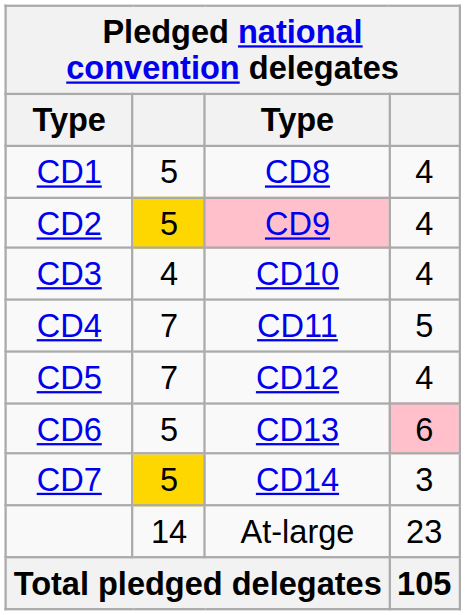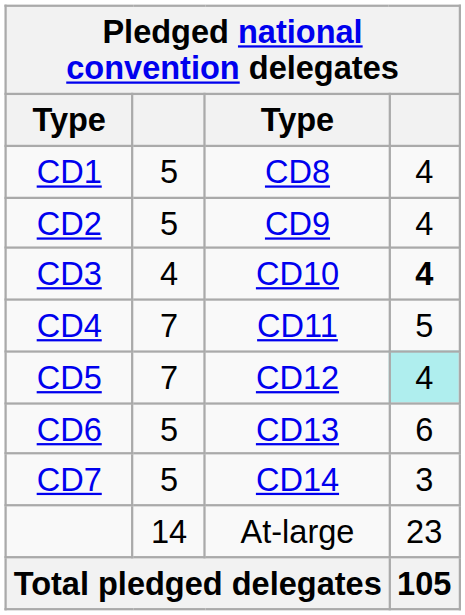(169, 223) gold background -> (169, 223) no background
(297, 223) pink background -> (297, 223) no background
(424, 274) normal -> (424, 274) bold
(424, 377) no background -> (424, 377) paleturquoise background
(424, 428) pink background -> (424, 428) no background
(169, 480) gold background -> (169, 480) no background
